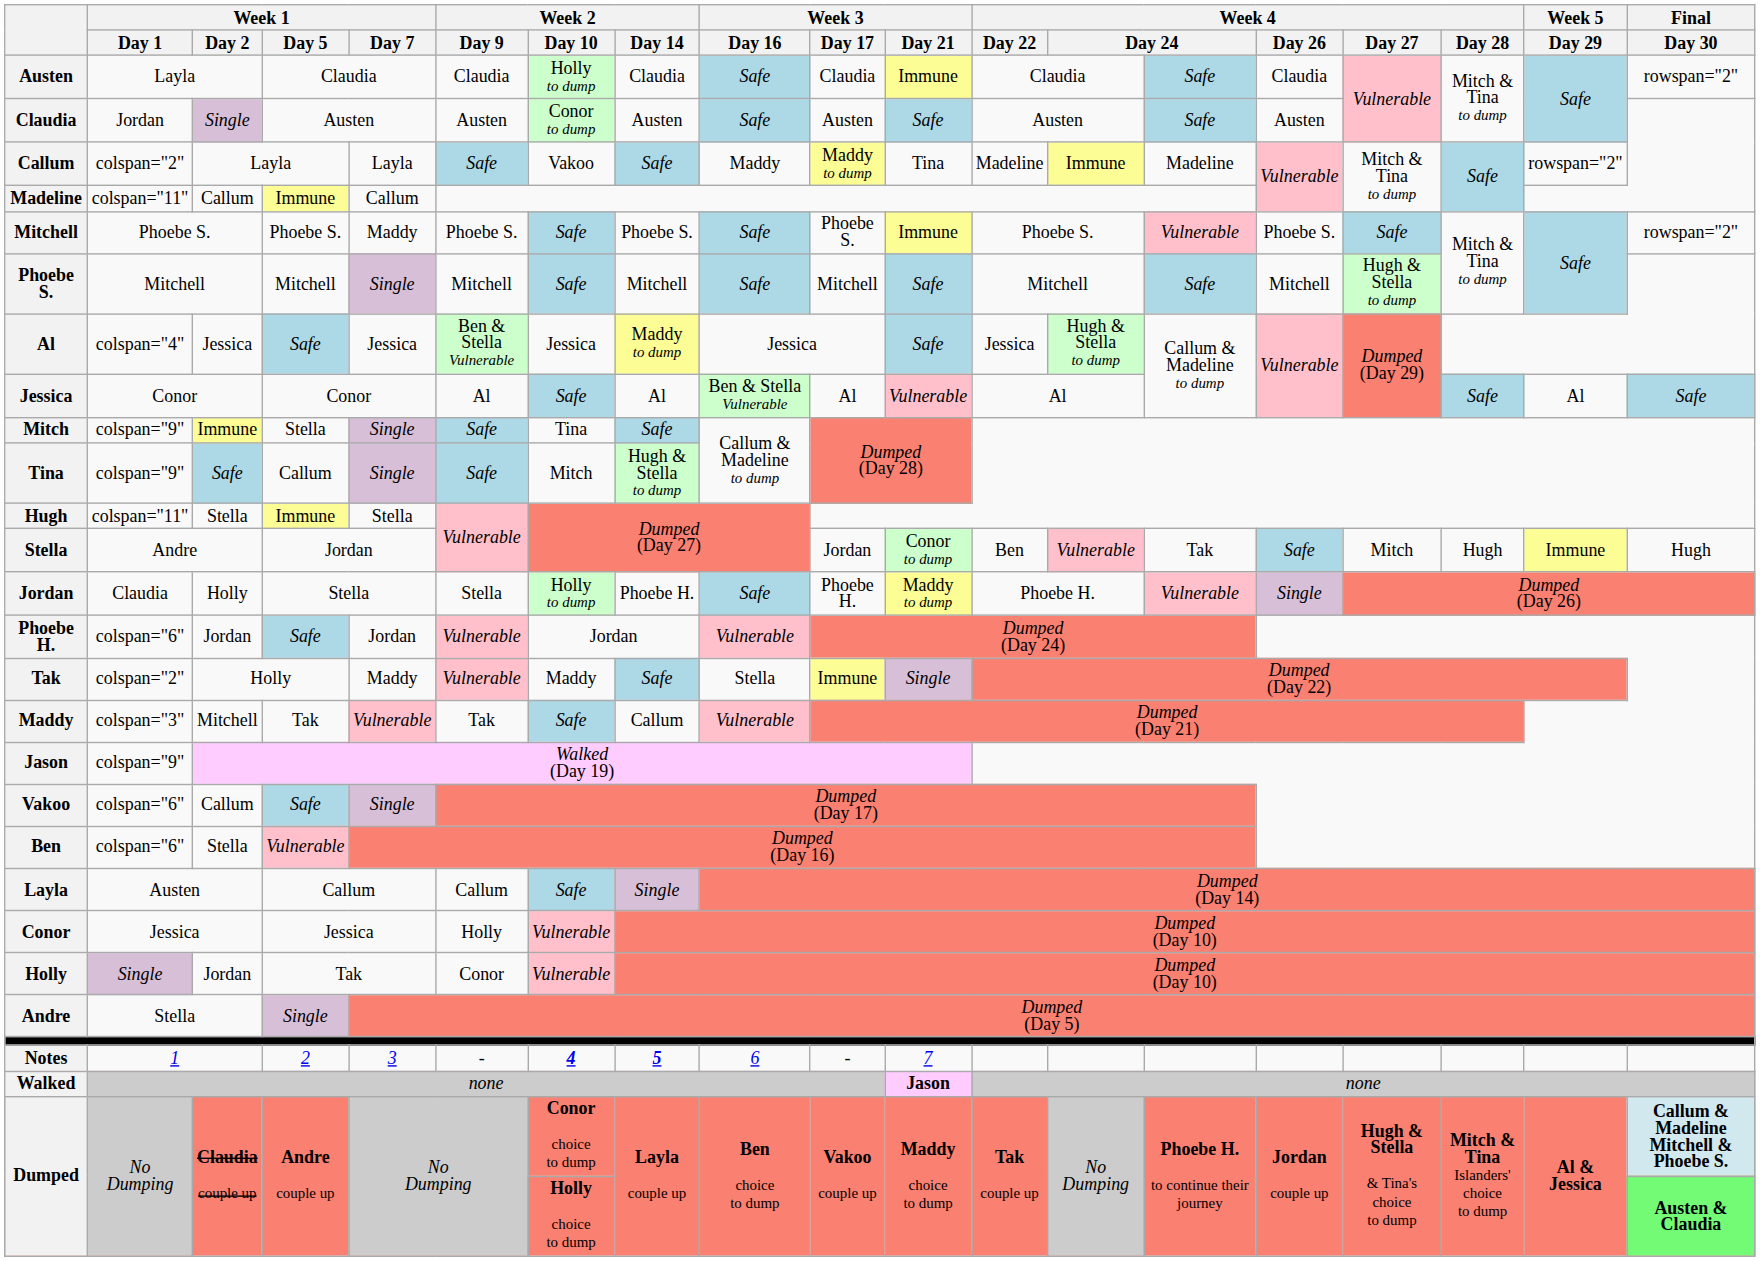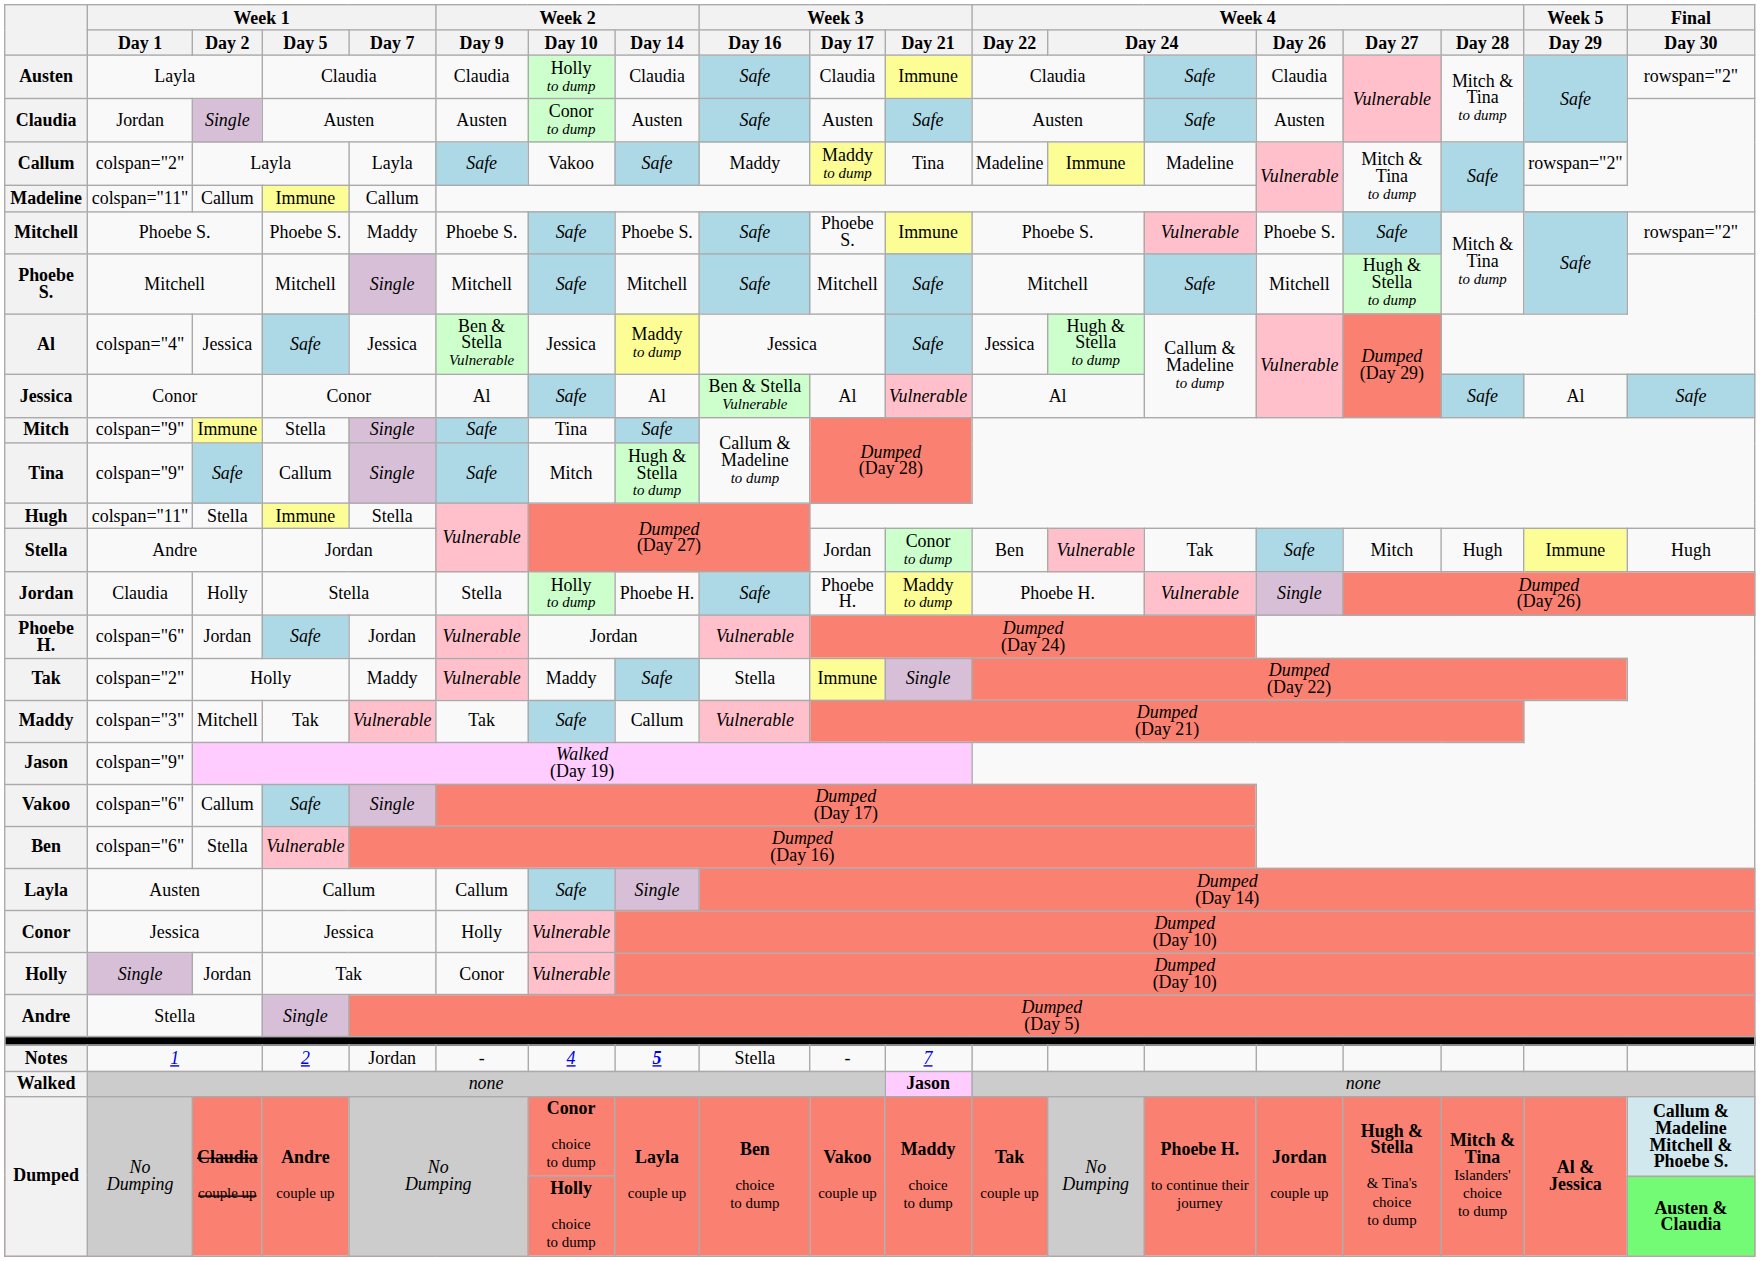(392, 1058) 3 -> (392, 1058) Jordan
(571, 1058) bold -> (571, 1058) normal
(755, 1058) 6 -> (755, 1058) Stella
